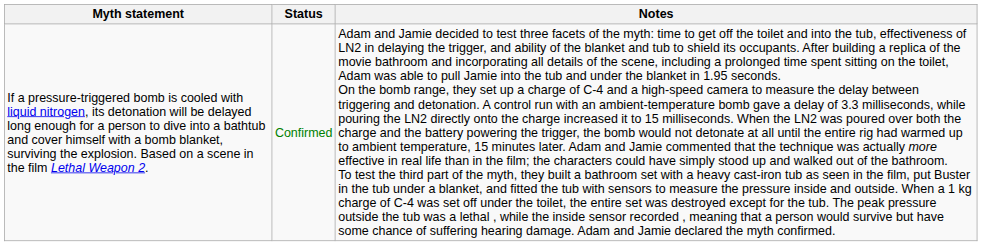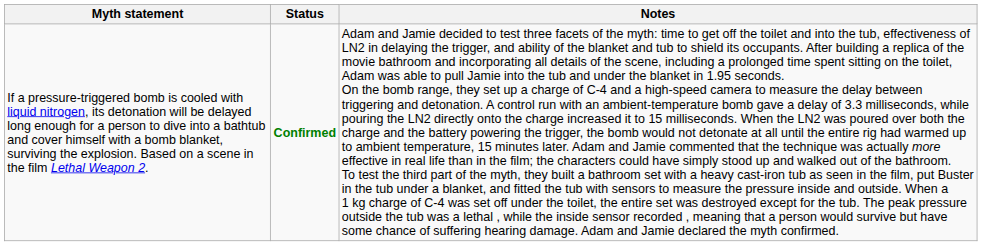(304, 132) normal -> (305, 132) bold
